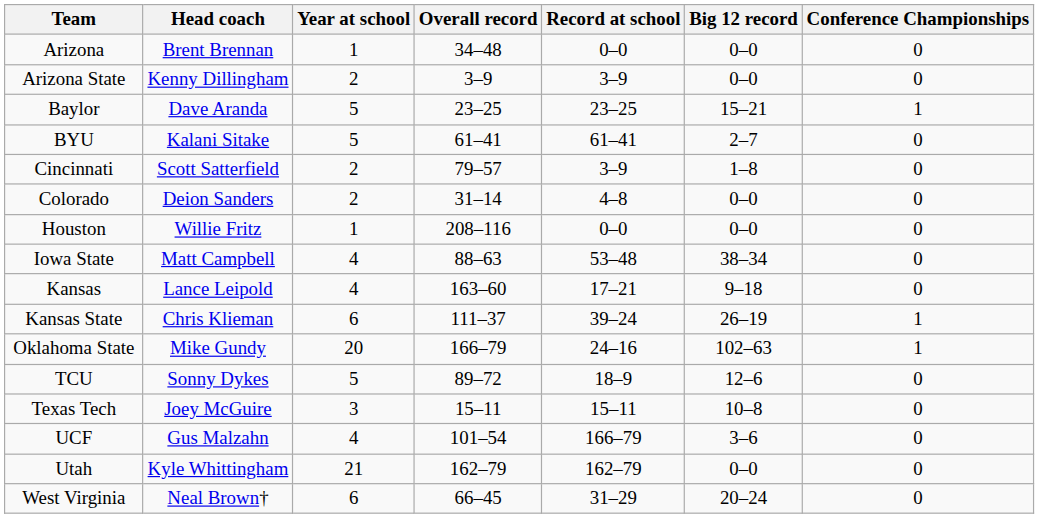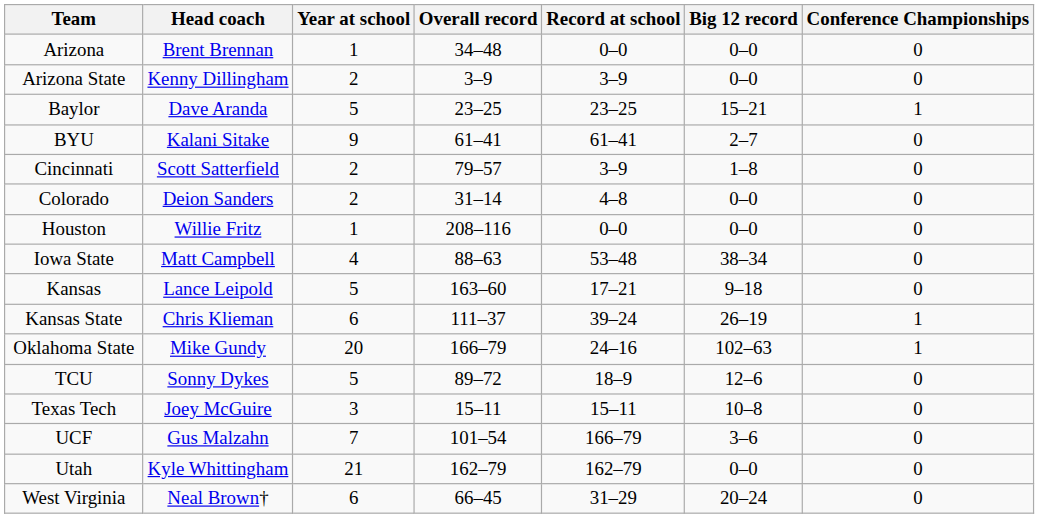(354, 139) 5 -> (354, 139) 9
(354, 288) 4 -> (354, 288) 5
(354, 438) 4 -> (354, 438) 7
